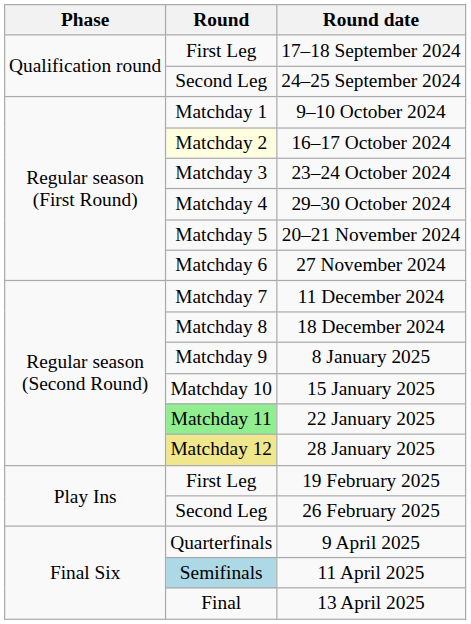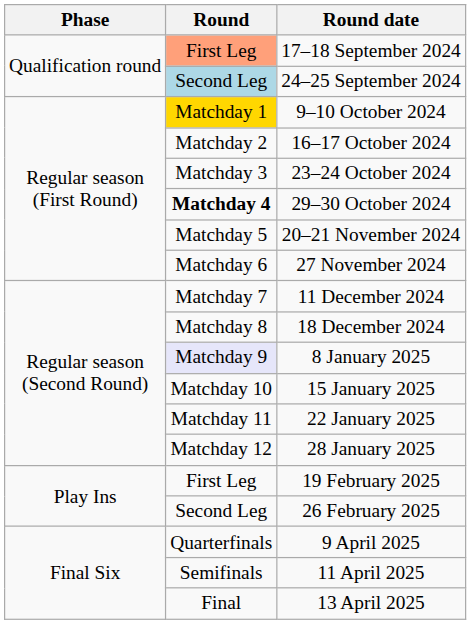(221, 50) no background -> (221, 50) lightsalmon background
(221, 81) no background -> (221, 81) lightblue background
(221, 111) no background -> (221, 111) gold background
(221, 142) lightyellow background -> (221, 142) no background
(221, 204) normal -> (221, 204) bold
(221, 357) no background -> (221, 357) lavender background
(221, 419) lightgreen background -> (221, 419) no background
(221, 449) khaki background -> (221, 449) no background
(221, 572) lightblue background -> (221, 572) no background
